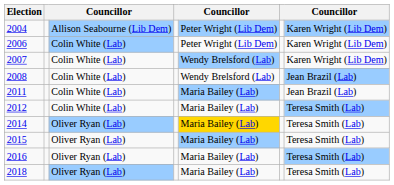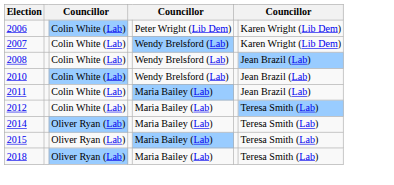- row: (17, 28)
+ row: (17, 76)
(220, 124) gold background -> (174, 124) no background
- row: (17, 156)
